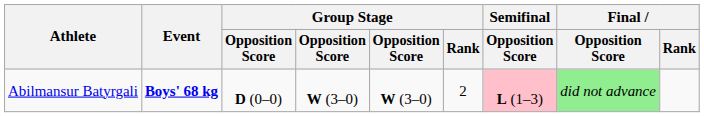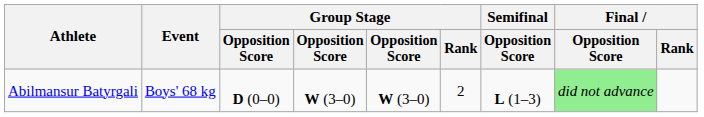(181, 90) bold -> (180, 90) normal
(520, 99) pink background -> (518, 99) no background
